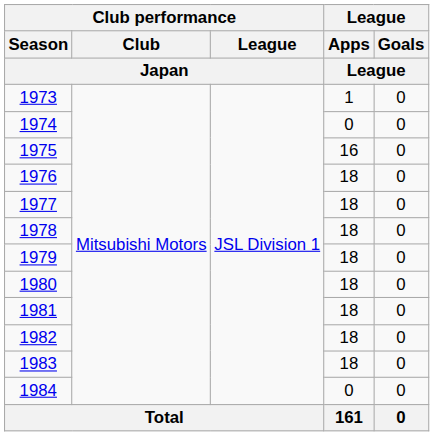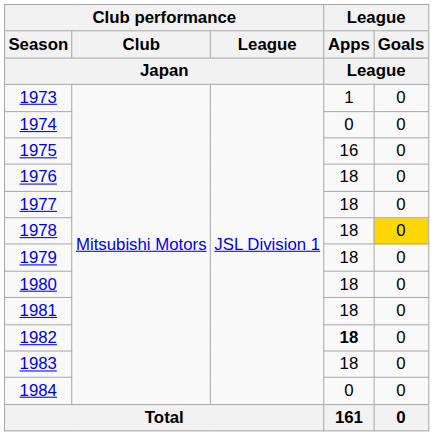(401, 230) no background -> (401, 230) gold background
(349, 337) normal -> (349, 337) bold
